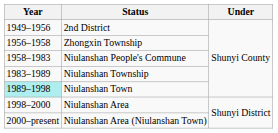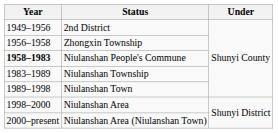(29, 58) normal -> (29, 58) bold
(29, 89) paleturquoise background -> (29, 89) no background
